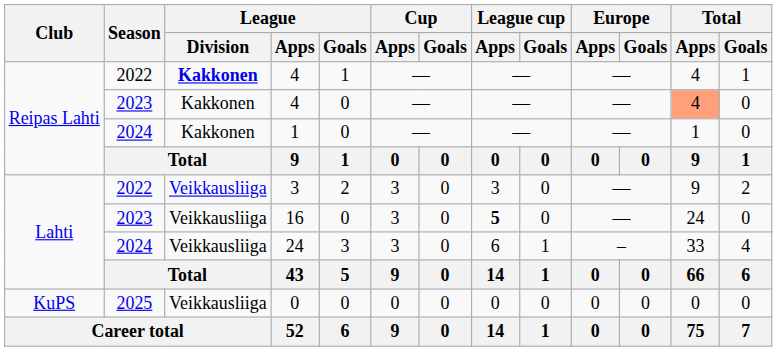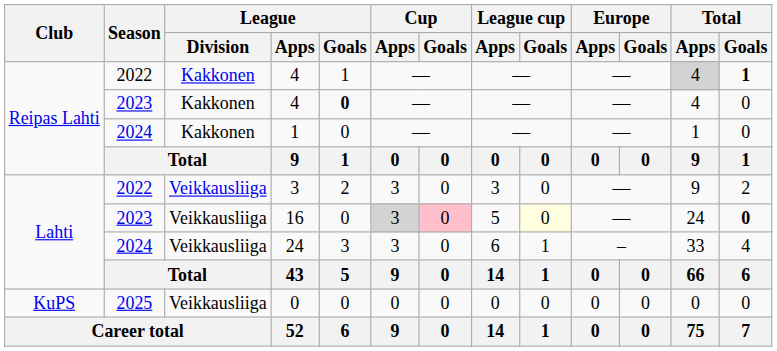(218, 75) bold -> (218, 75) normal
(696, 75) no background -> (696, 75) lightgrey background
(746, 75) normal -> (746, 75) bold
(345, 103) normal -> (345, 103) bold
(696, 103) lightsalmon background -> (696, 103) no background
(395, 217) no background -> (395, 217) lightgrey background
(445, 217) no background -> (445, 217) pink background
(495, 217) bold -> (495, 217) normal
(545, 217) no background -> (545, 217) lightyellow background
(746, 217) normal -> (746, 217) bold
